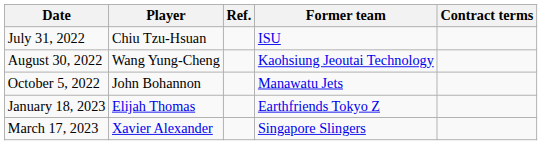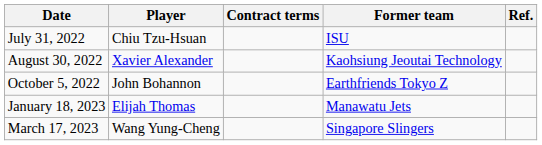columns swapped: (487, 15) <-> (239, 15)
(166, 60) Wang Yung-Cheng -> (162, 60) Xavier Alexander
(300, 83) Manawatu Jets -> (387, 83) Earthfriends Tokyo Z
(319, 106) Earthfriends Tokyo Z -> (368, 106) Manawatu Jets
(162, 128) Xavier Alexander -> (166, 128) Wang Yung-Cheng
